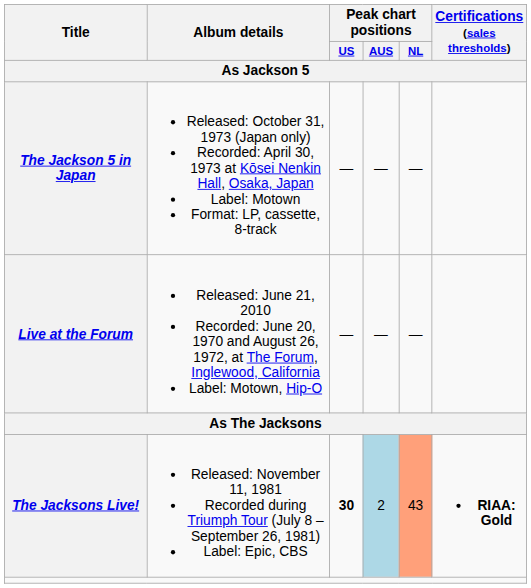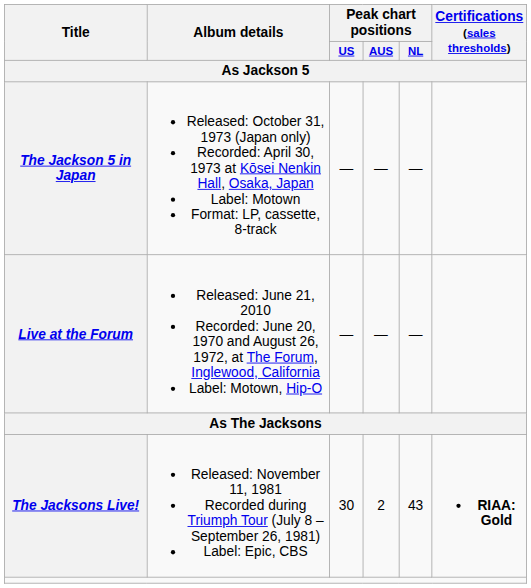(346, 505) bold -> (346, 505) normal
(381, 505) lightblue background -> (381, 505) no background
(416, 505) lightsalmon background -> (416, 505) no background
